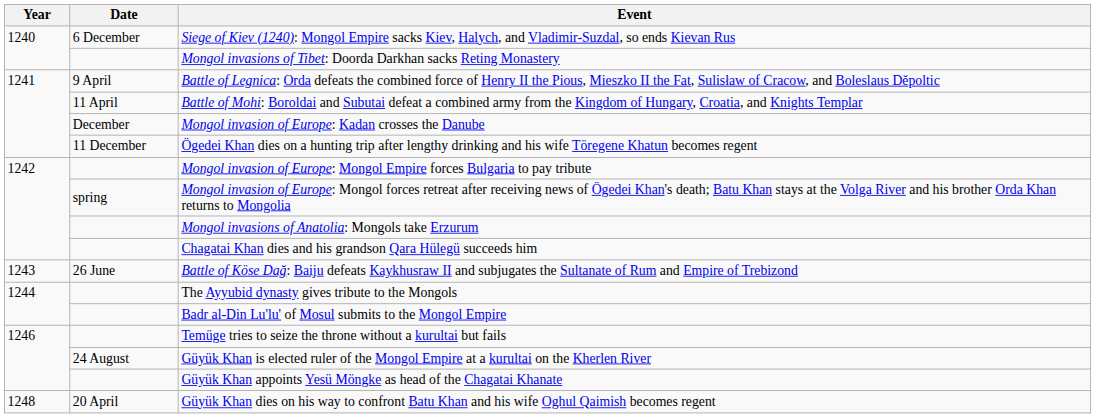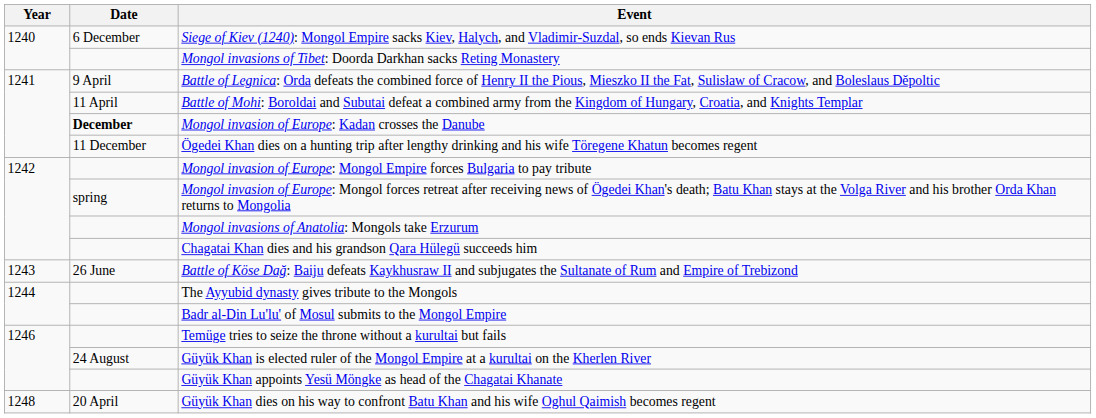(101, 124) normal -> (103, 124) bold
